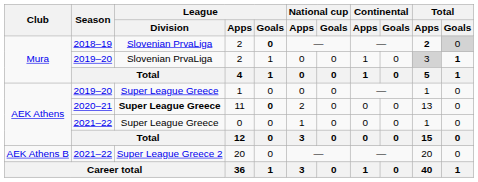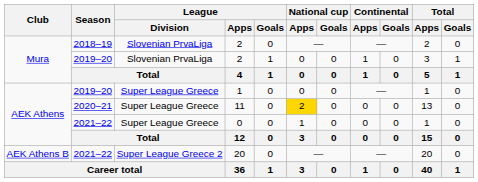(270, 43) bold -> (270, 43) normal
(427, 43) bold -> (427, 43) normal
(457, 43) lightgrey background -> (457, 43) no background
(427, 59) lightgrey background -> (427, 59) no background
(457, 59) bold -> (457, 59) normal
(170, 106) bold -> (170, 106) normal
(270, 106) bold -> (270, 106) normal
(302, 106) no background -> (302, 106) gold background
